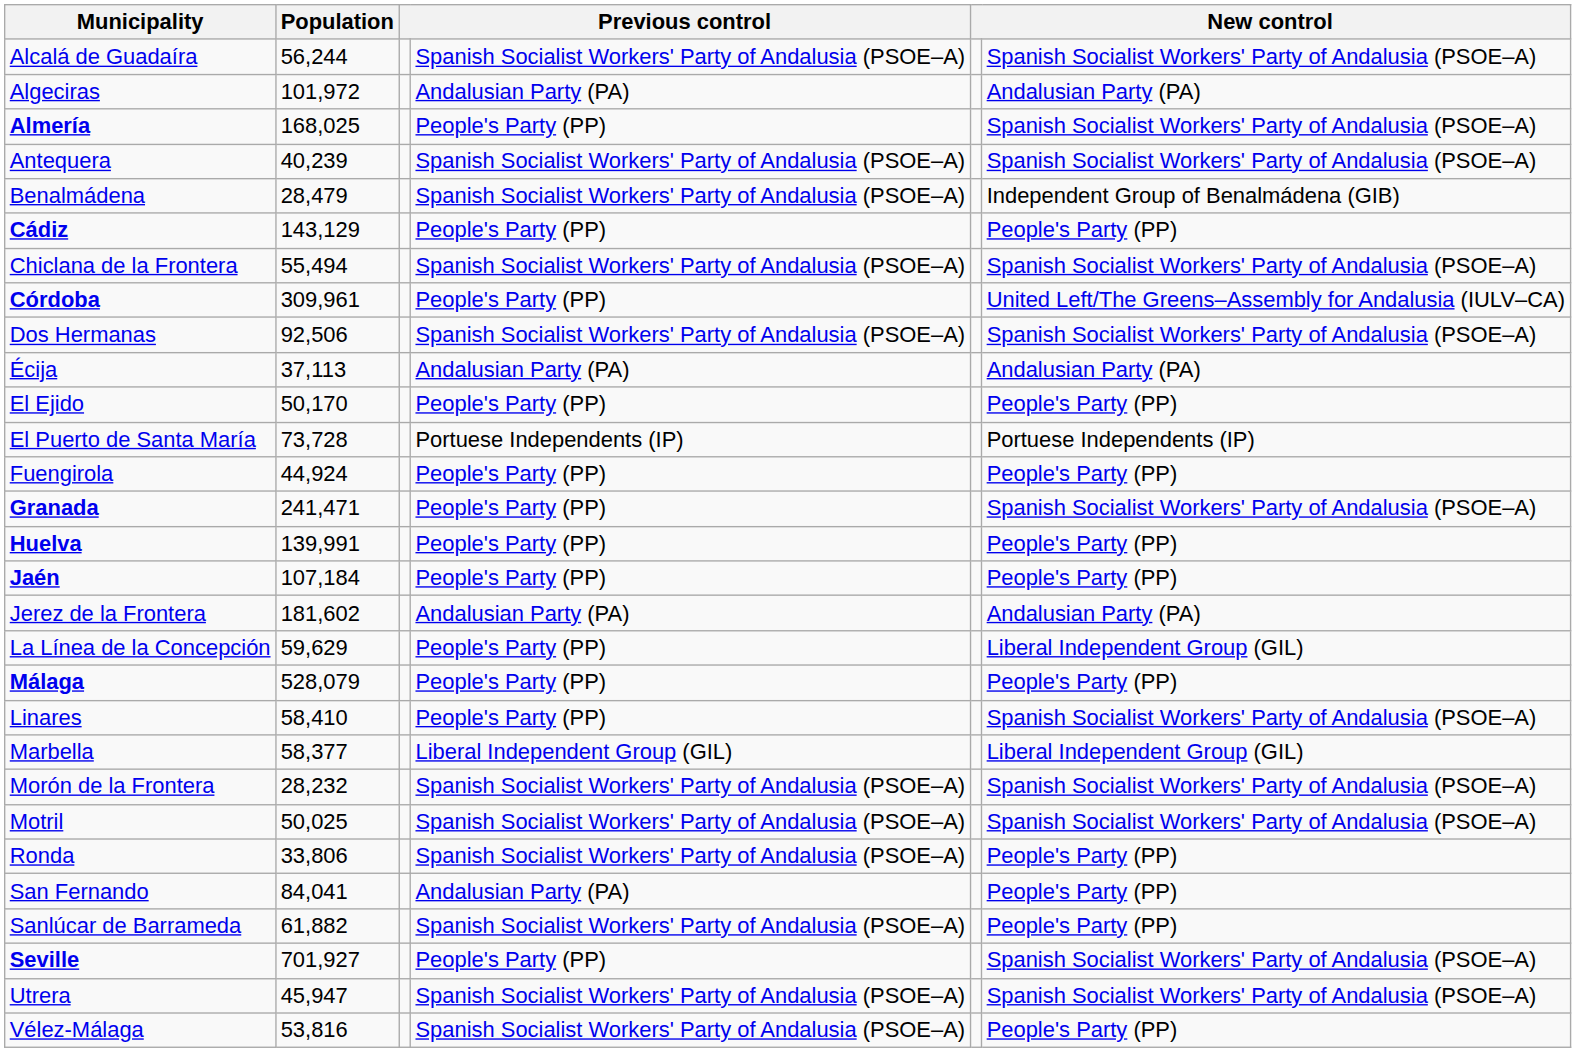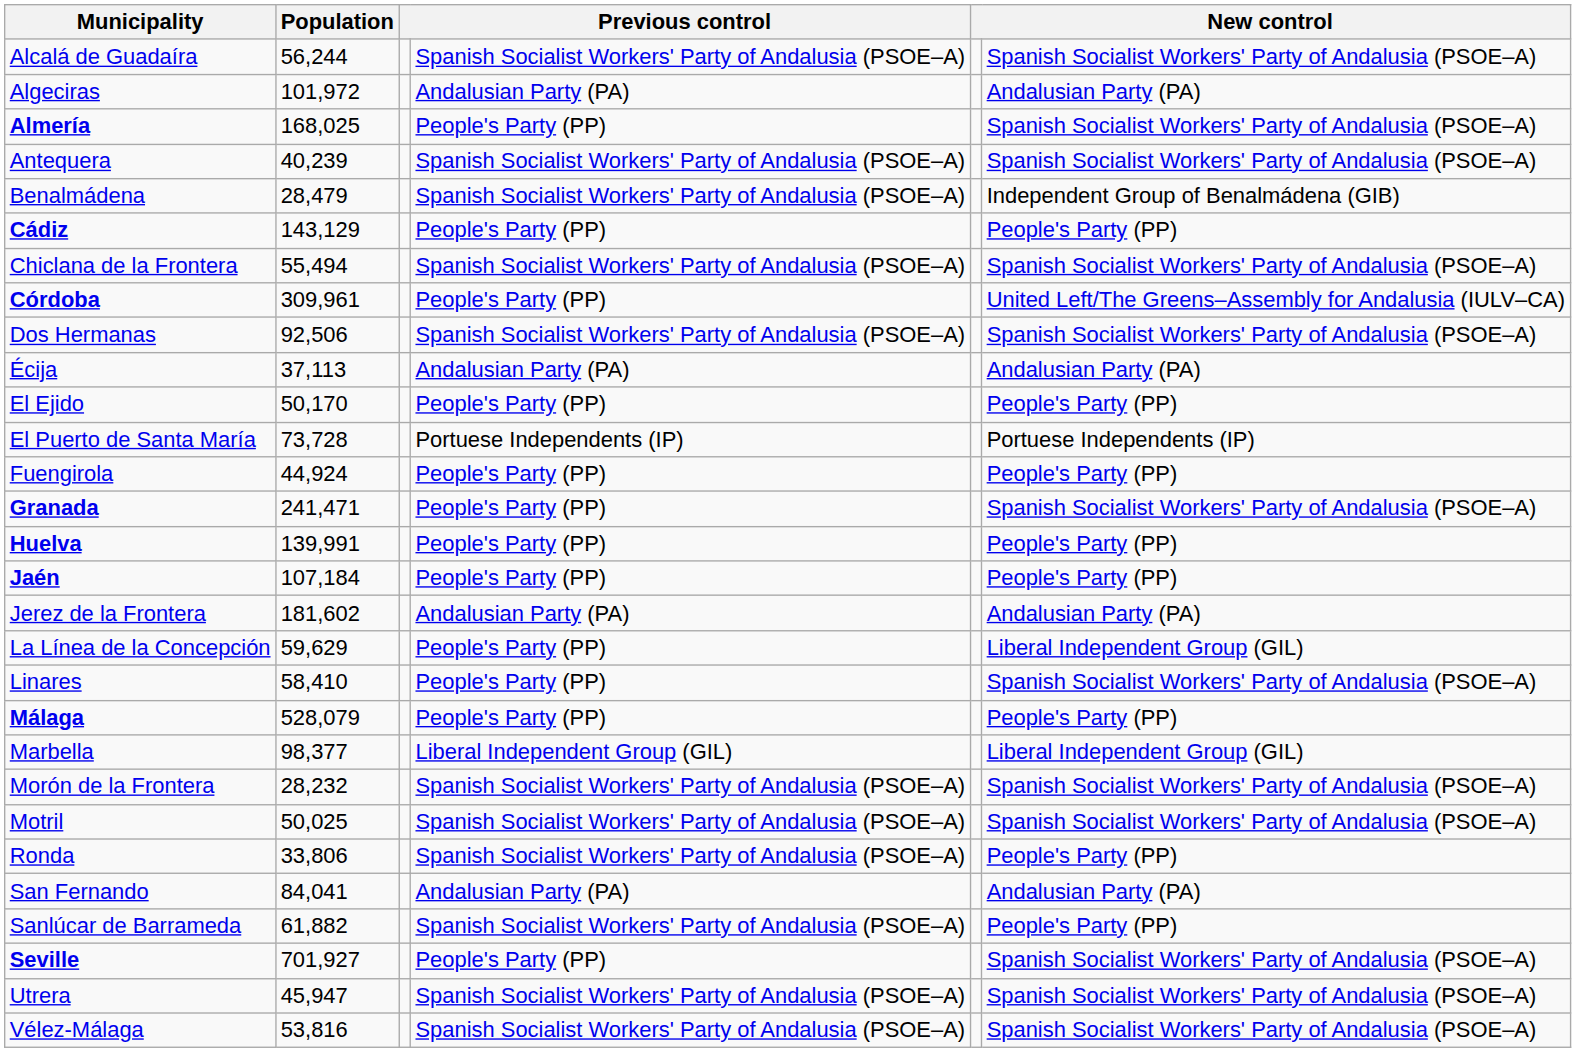rows swapped: (46, 717) <-> (47, 682)
(314, 751) 58,377 -> (314, 751) 98,377
(1082, 890) People's Party (PP) -> (1094, 890) Andalusian Party (PA)
(1082, 1030) People's Party (PP) -> (1261, 1030) Spanish Socialist Workers' Party of Andalusia (PSOE–A)
